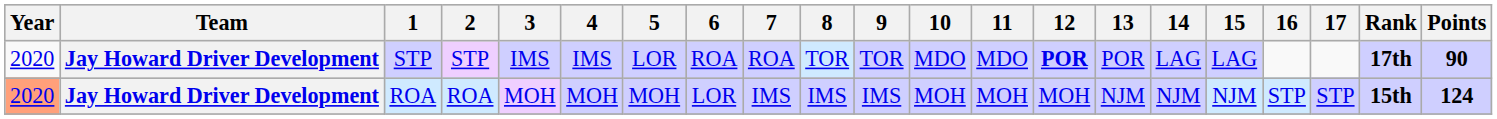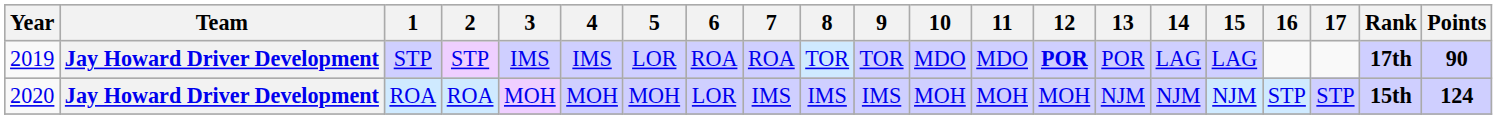(32, 58) 2020 -> (32, 58) 2019
(32, 95) lightsalmon background -> (32, 95) no background
